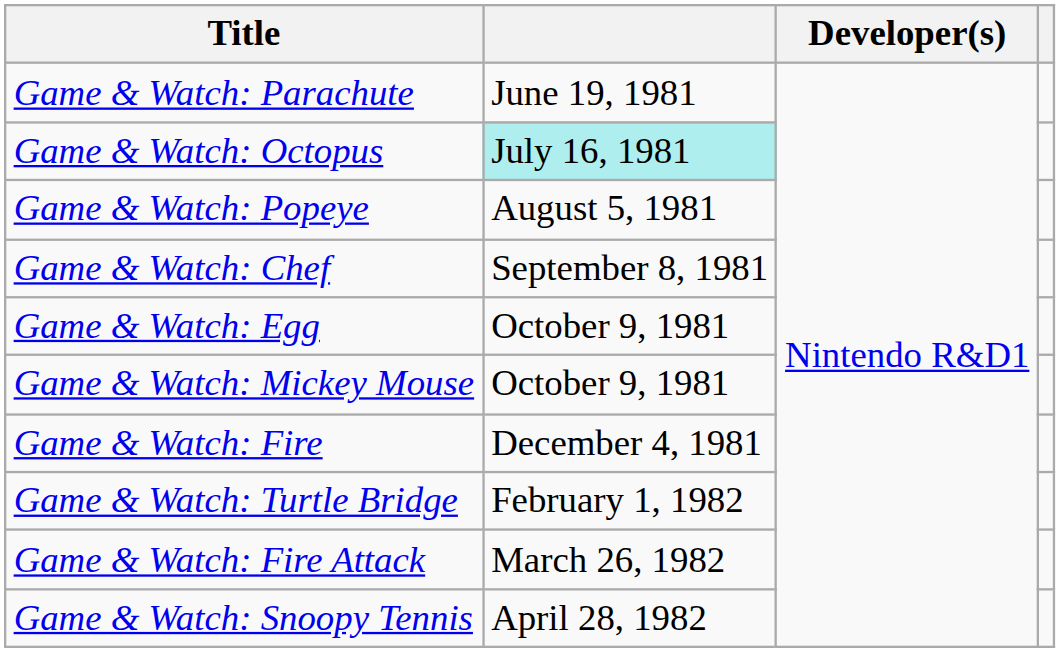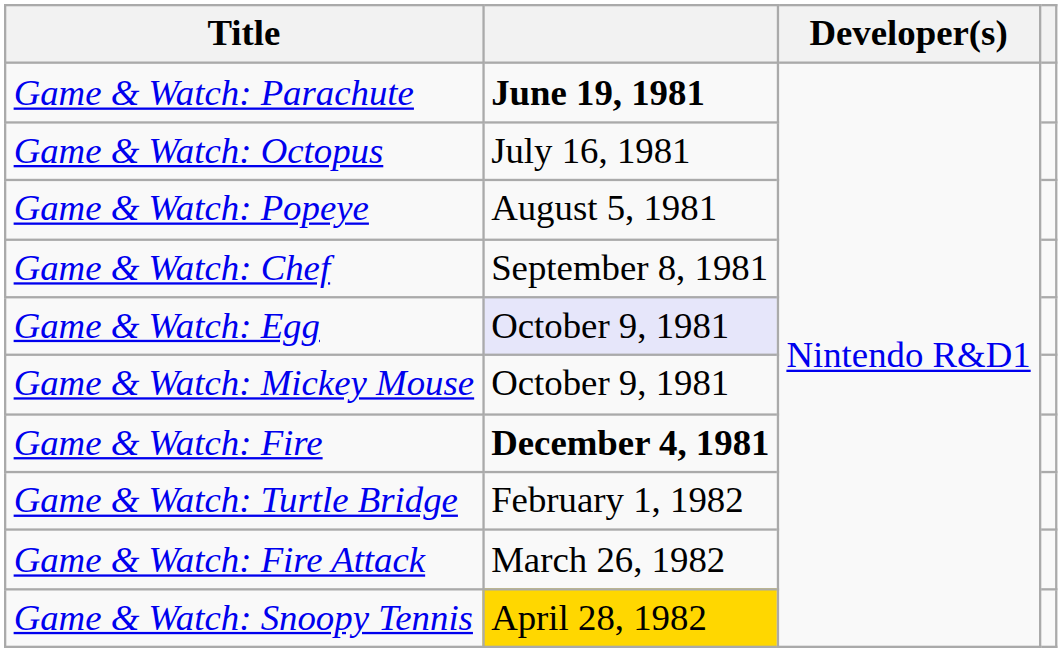(594, 92) normal -> (598, 92) bold
(591, 150) paleturquoise background -> (591, 150) no background
(610, 325) no background -> (610, 325) lavender background
(627, 442) normal -> (630, 442) bold
(599, 617) no background -> (599, 617) gold background
